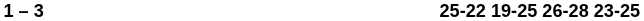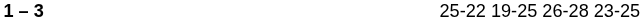(540, 10) bold -> (540, 10) normal
